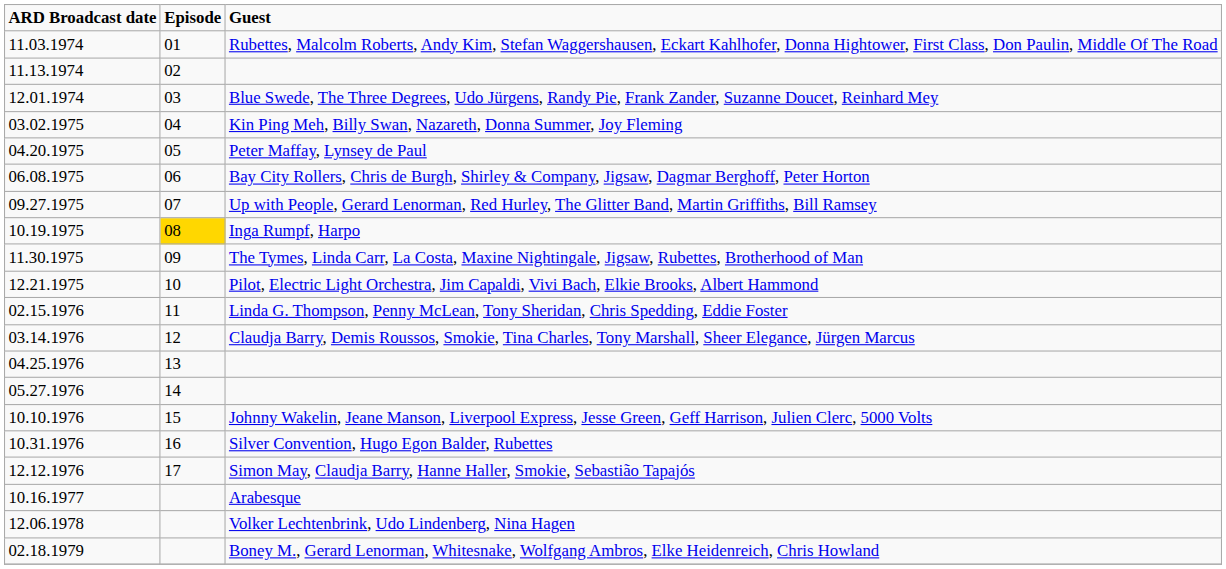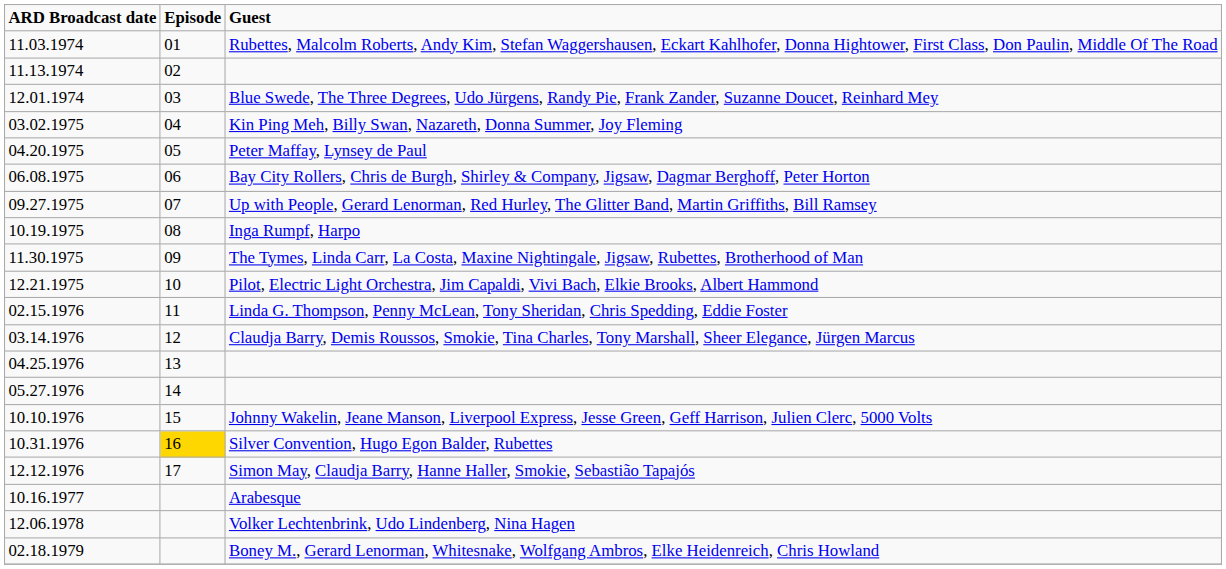(173, 230) gold background -> (173, 230) no background
(173, 444) no background -> (173, 444) gold background
